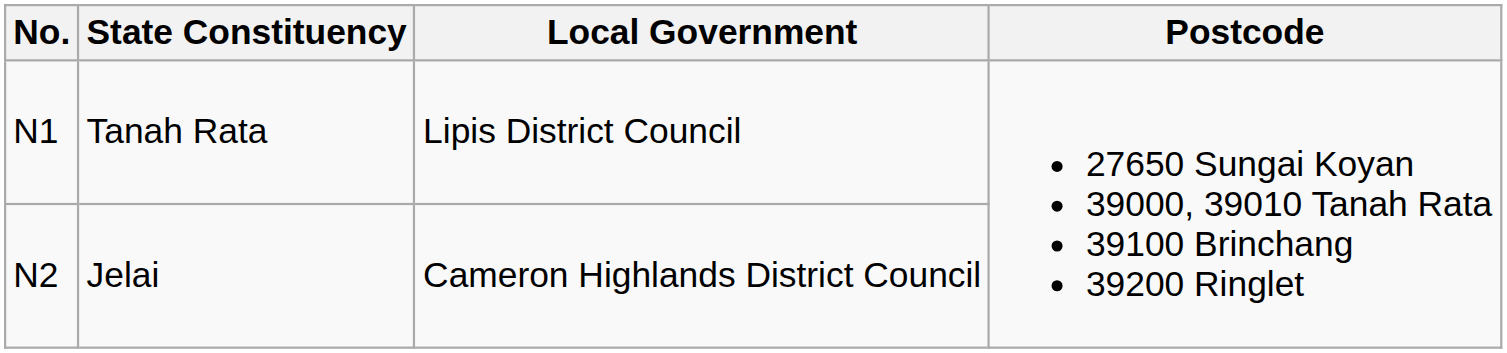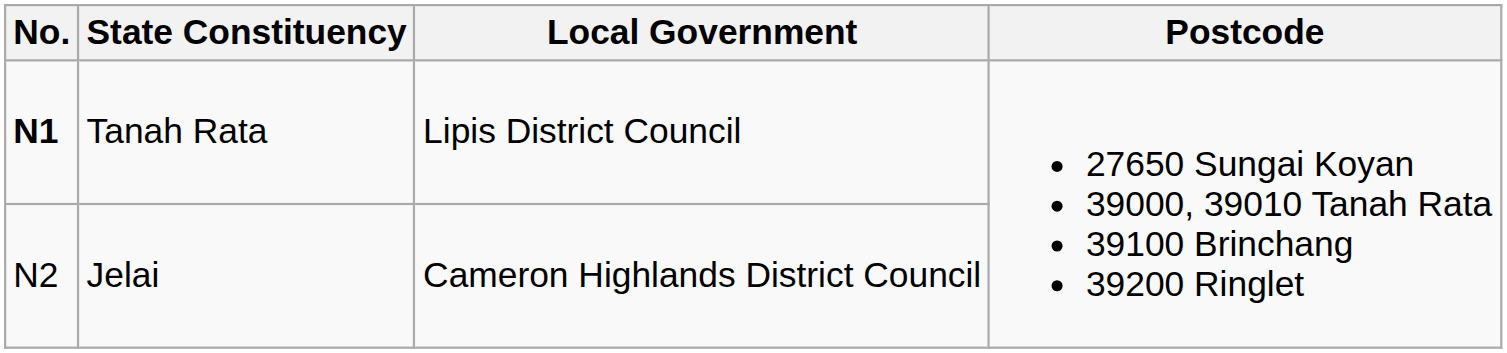(36, 132) normal -> (36, 132) bold
